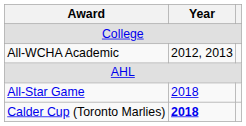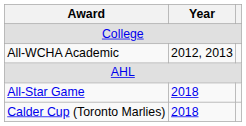(185, 111) bold -> (185, 111) normal
